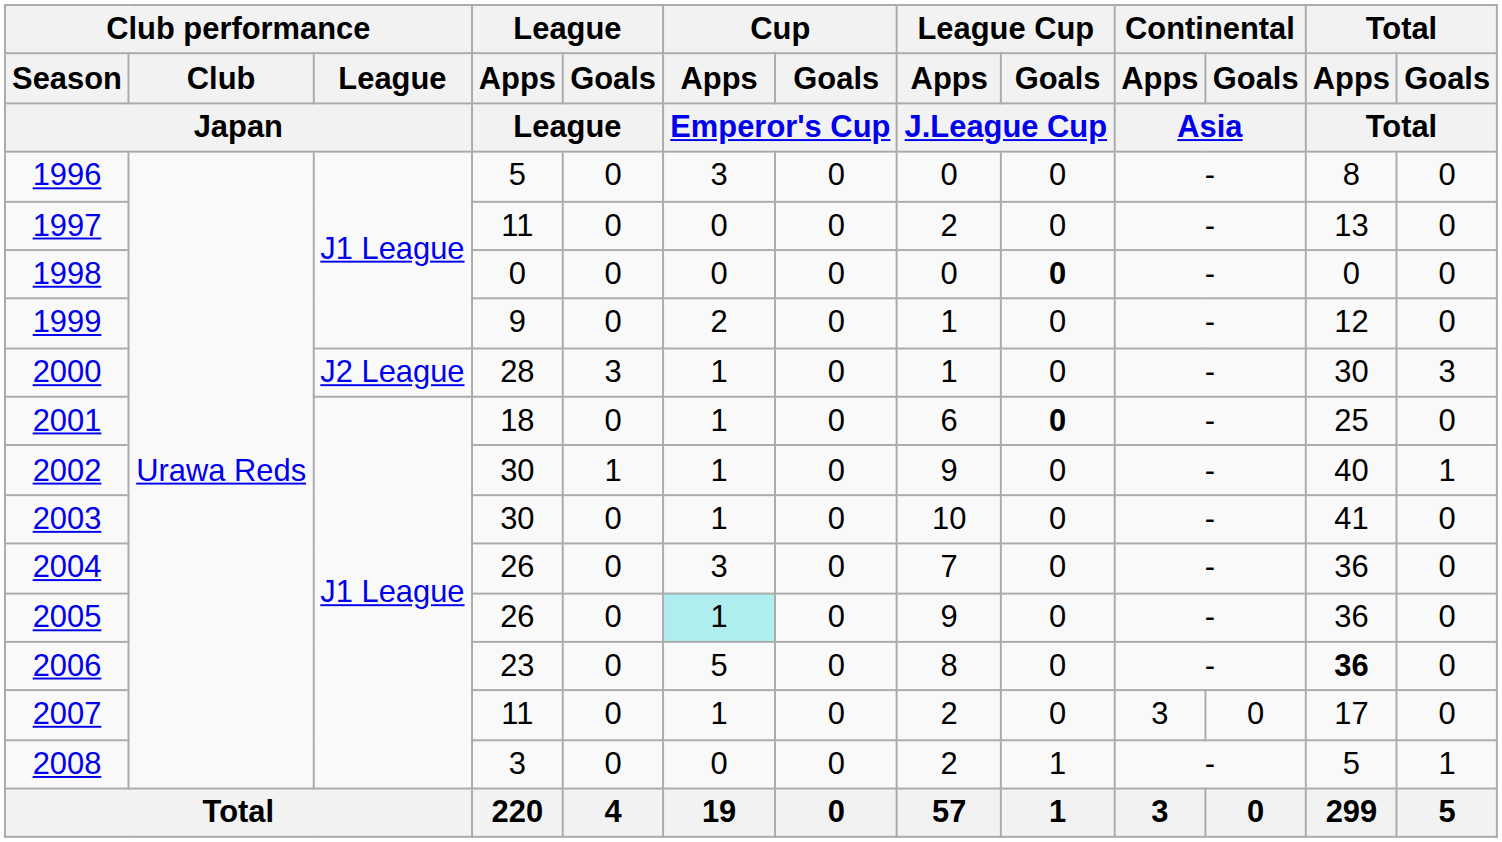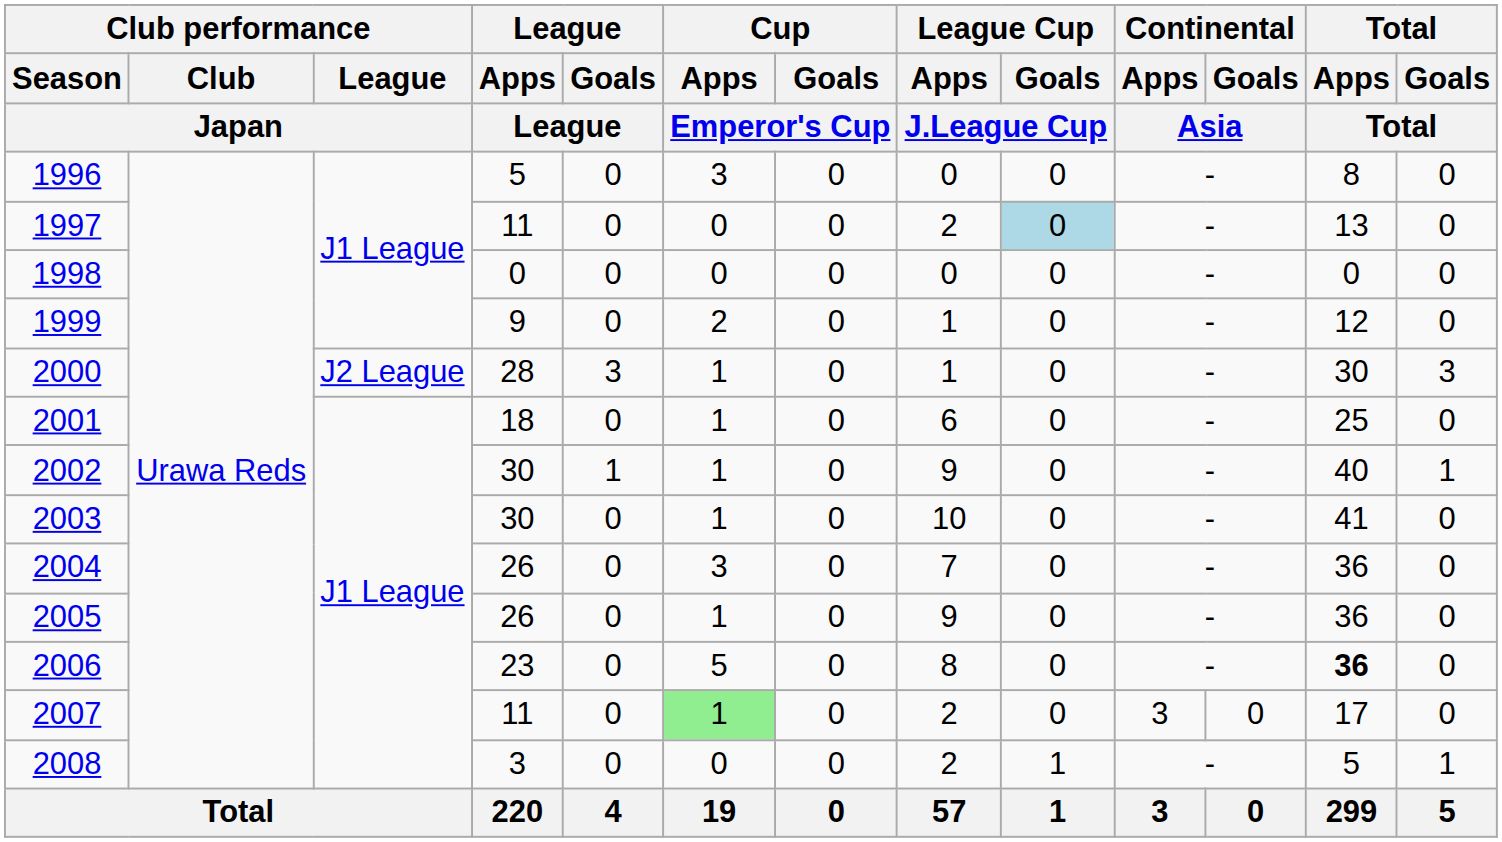(1058, 224) no background -> (1058, 224) lightblue background
(1058, 273) bold -> (1058, 273) normal
(1058, 420) bold -> (1058, 420) normal
(719, 616) paleturquoise background -> (719, 616) no background
(719, 714) no background -> (719, 714) lightgreen background
